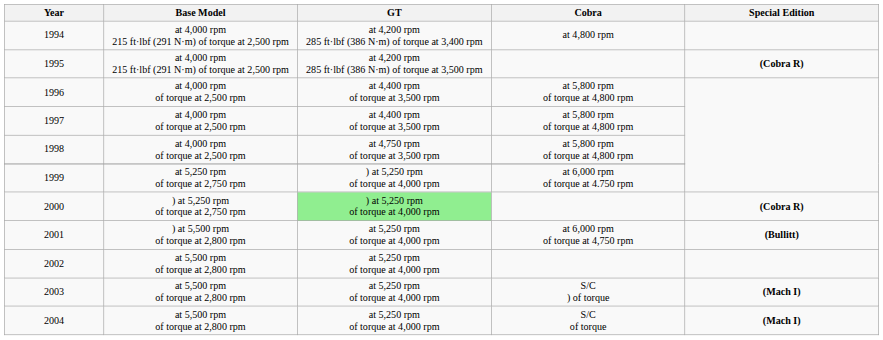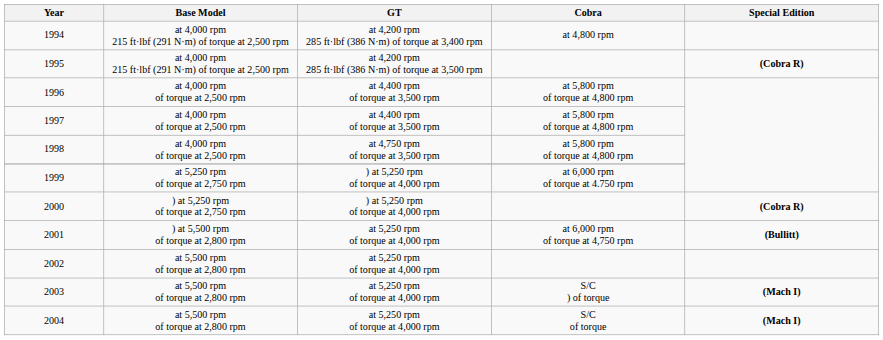(394, 206) lightgreen background -> (394, 206) no background
